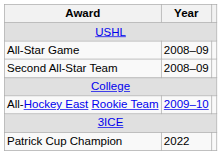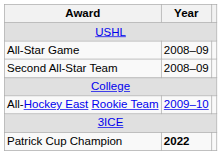(177, 141) normal -> (177, 141) bold
